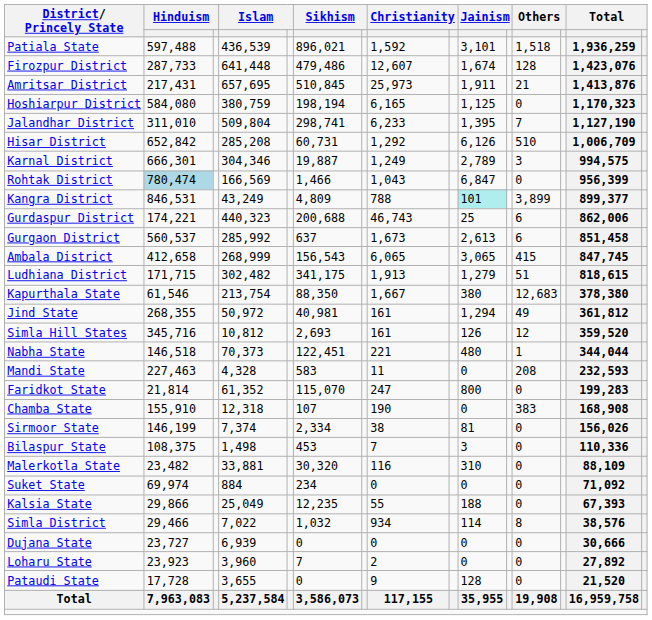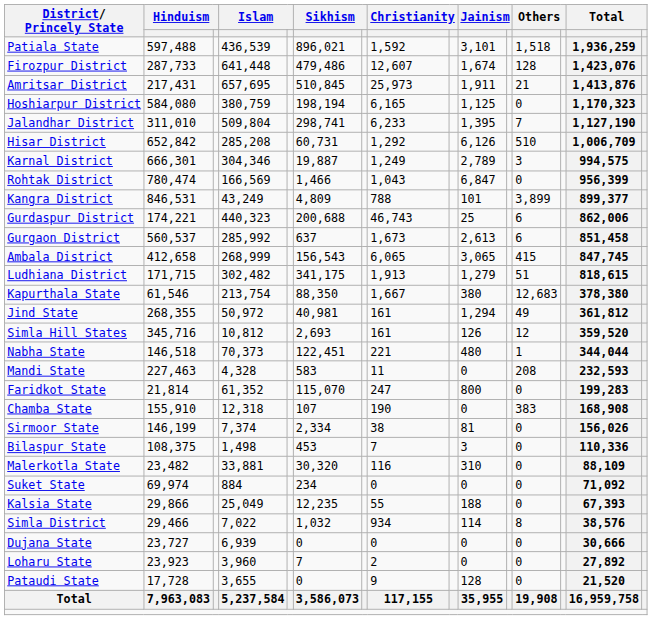(171, 180) lightblue background -> (171, 180) no background
(471, 199) paleturquoise background -> (471, 199) no background
